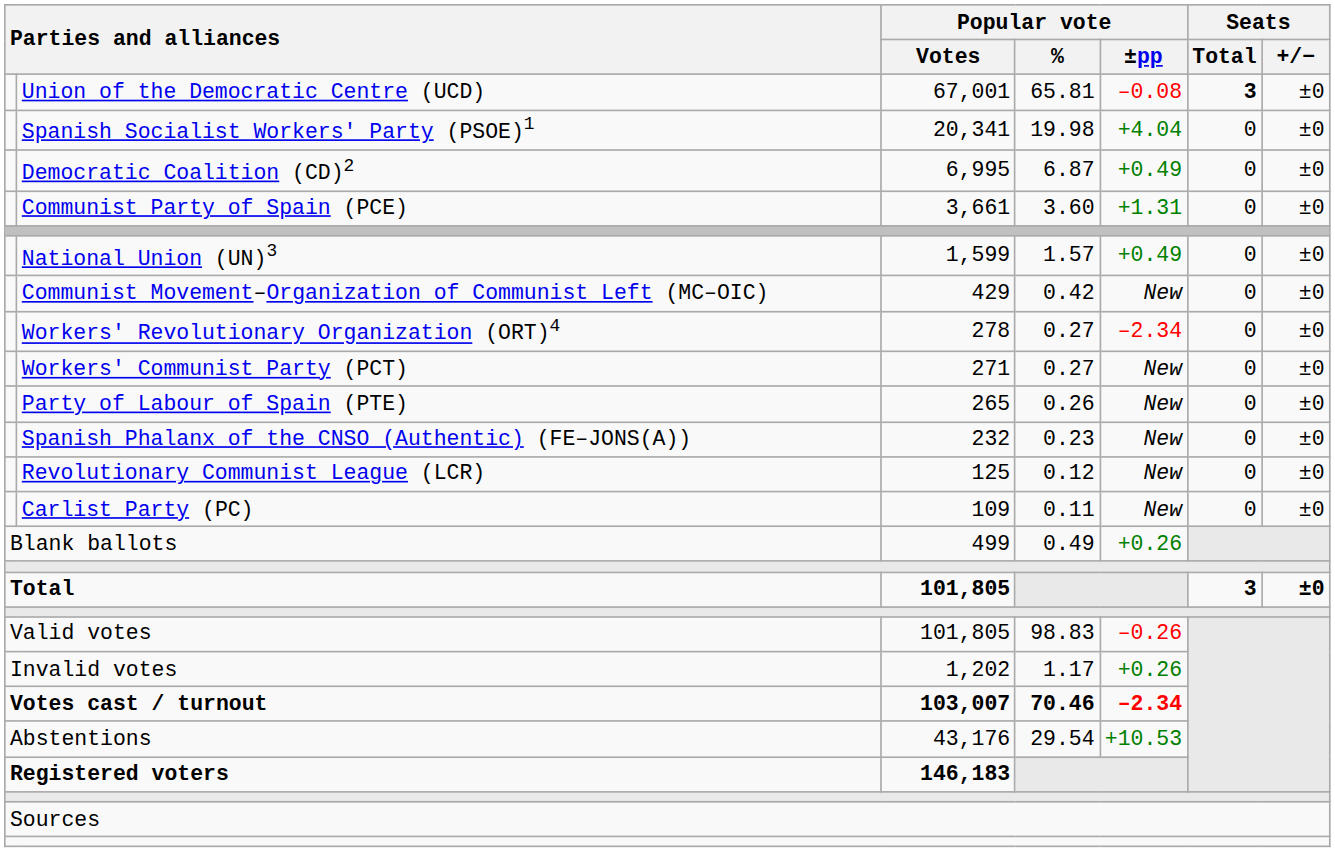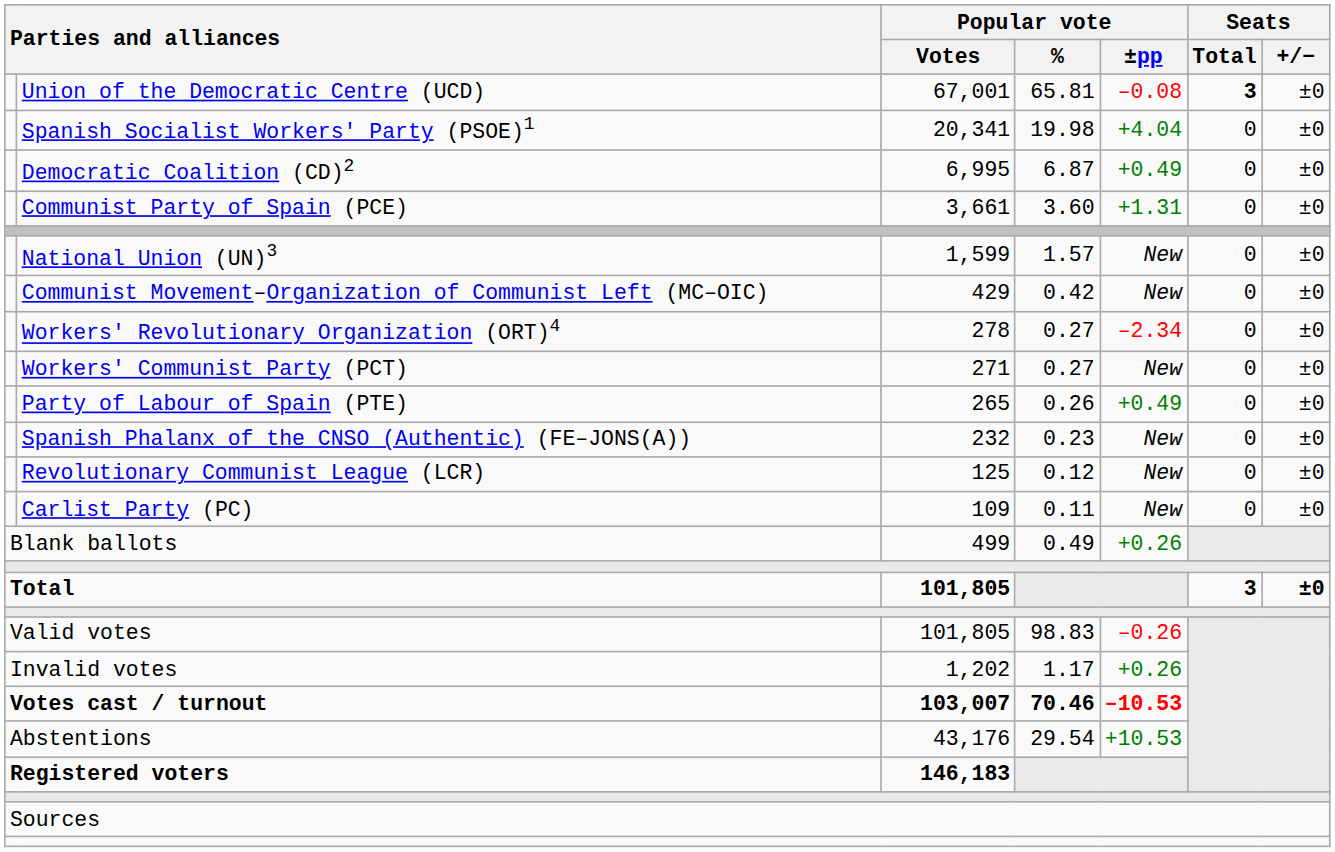(1150, 256) +0.49 -> (1163, 256) New
(1163, 404) New -> (1150, 404) +0.49
(1150, 704) –2.34 -> (1143, 704) –10.53
